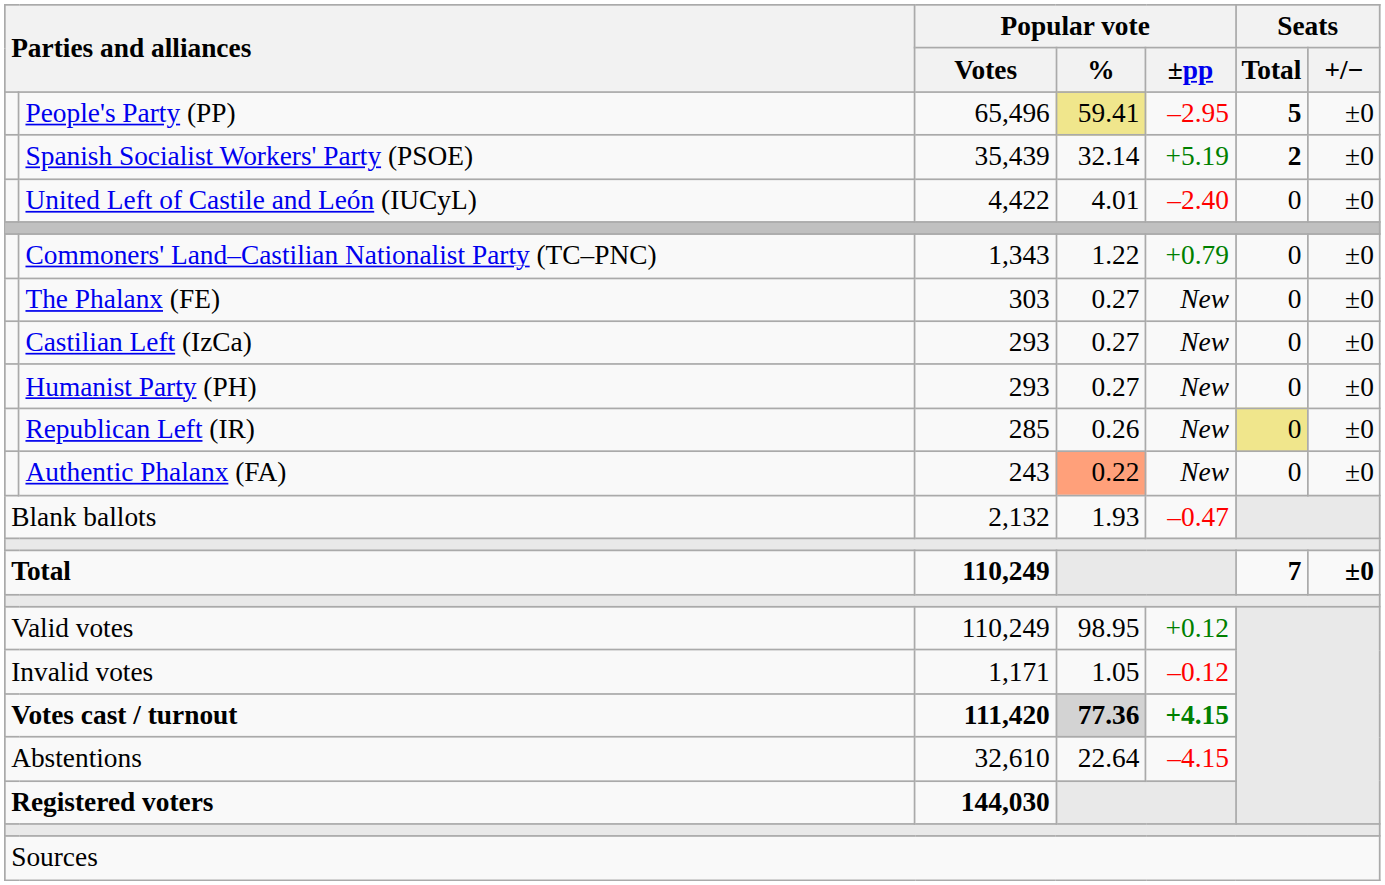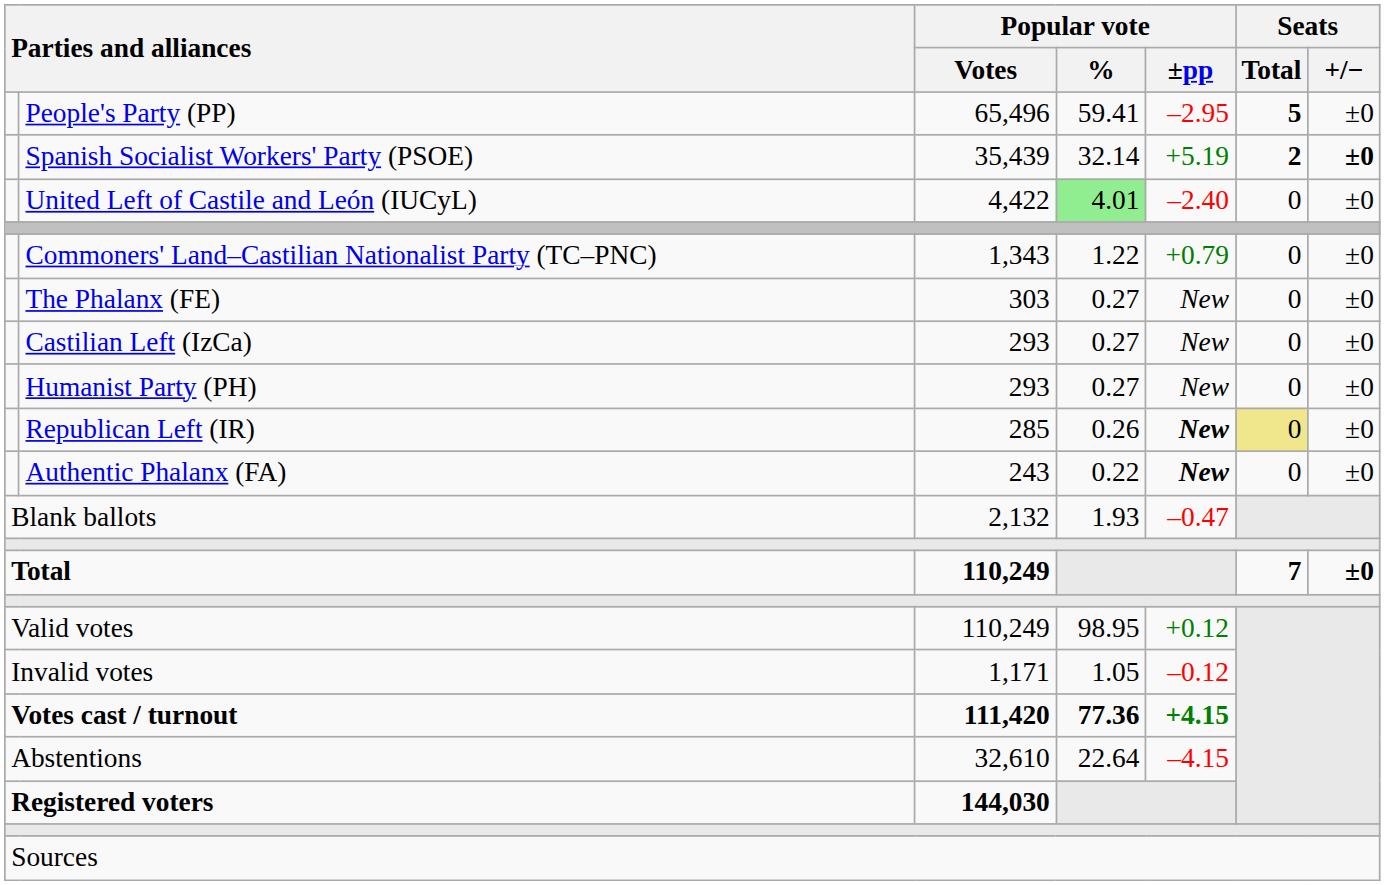(1109, 112) khaki background -> (1109, 112) no background
(1359, 156) normal -> (1359, 156) bold
(1115, 199) no background -> (1115, 199) lightgreen background
(1205, 429) normal -> (1204, 429) bold
(1115, 472) lightsalmon background -> (1115, 472) no background
(1205, 472) normal -> (1204, 472) bold
(1109, 714) lightgrey background -> (1109, 714) no background
